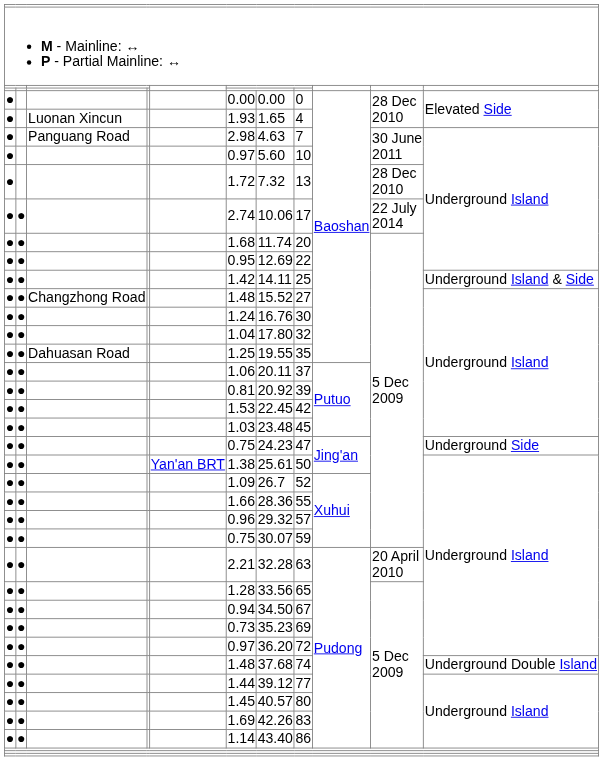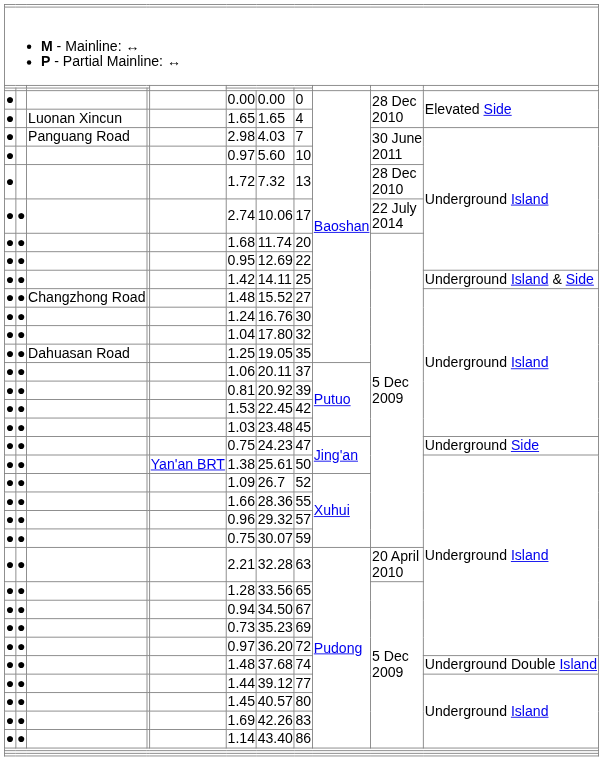(241, 118) 1.93 -> (241, 118) 1.65
(271, 136) 4.63 -> (271, 136) 4.03
(275, 353) 19.55 -> (275, 353) 19.05
